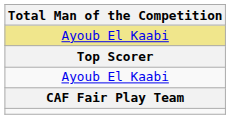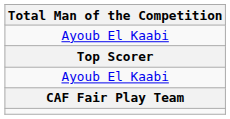(115, 36) khaki background -> (115, 36) no background
